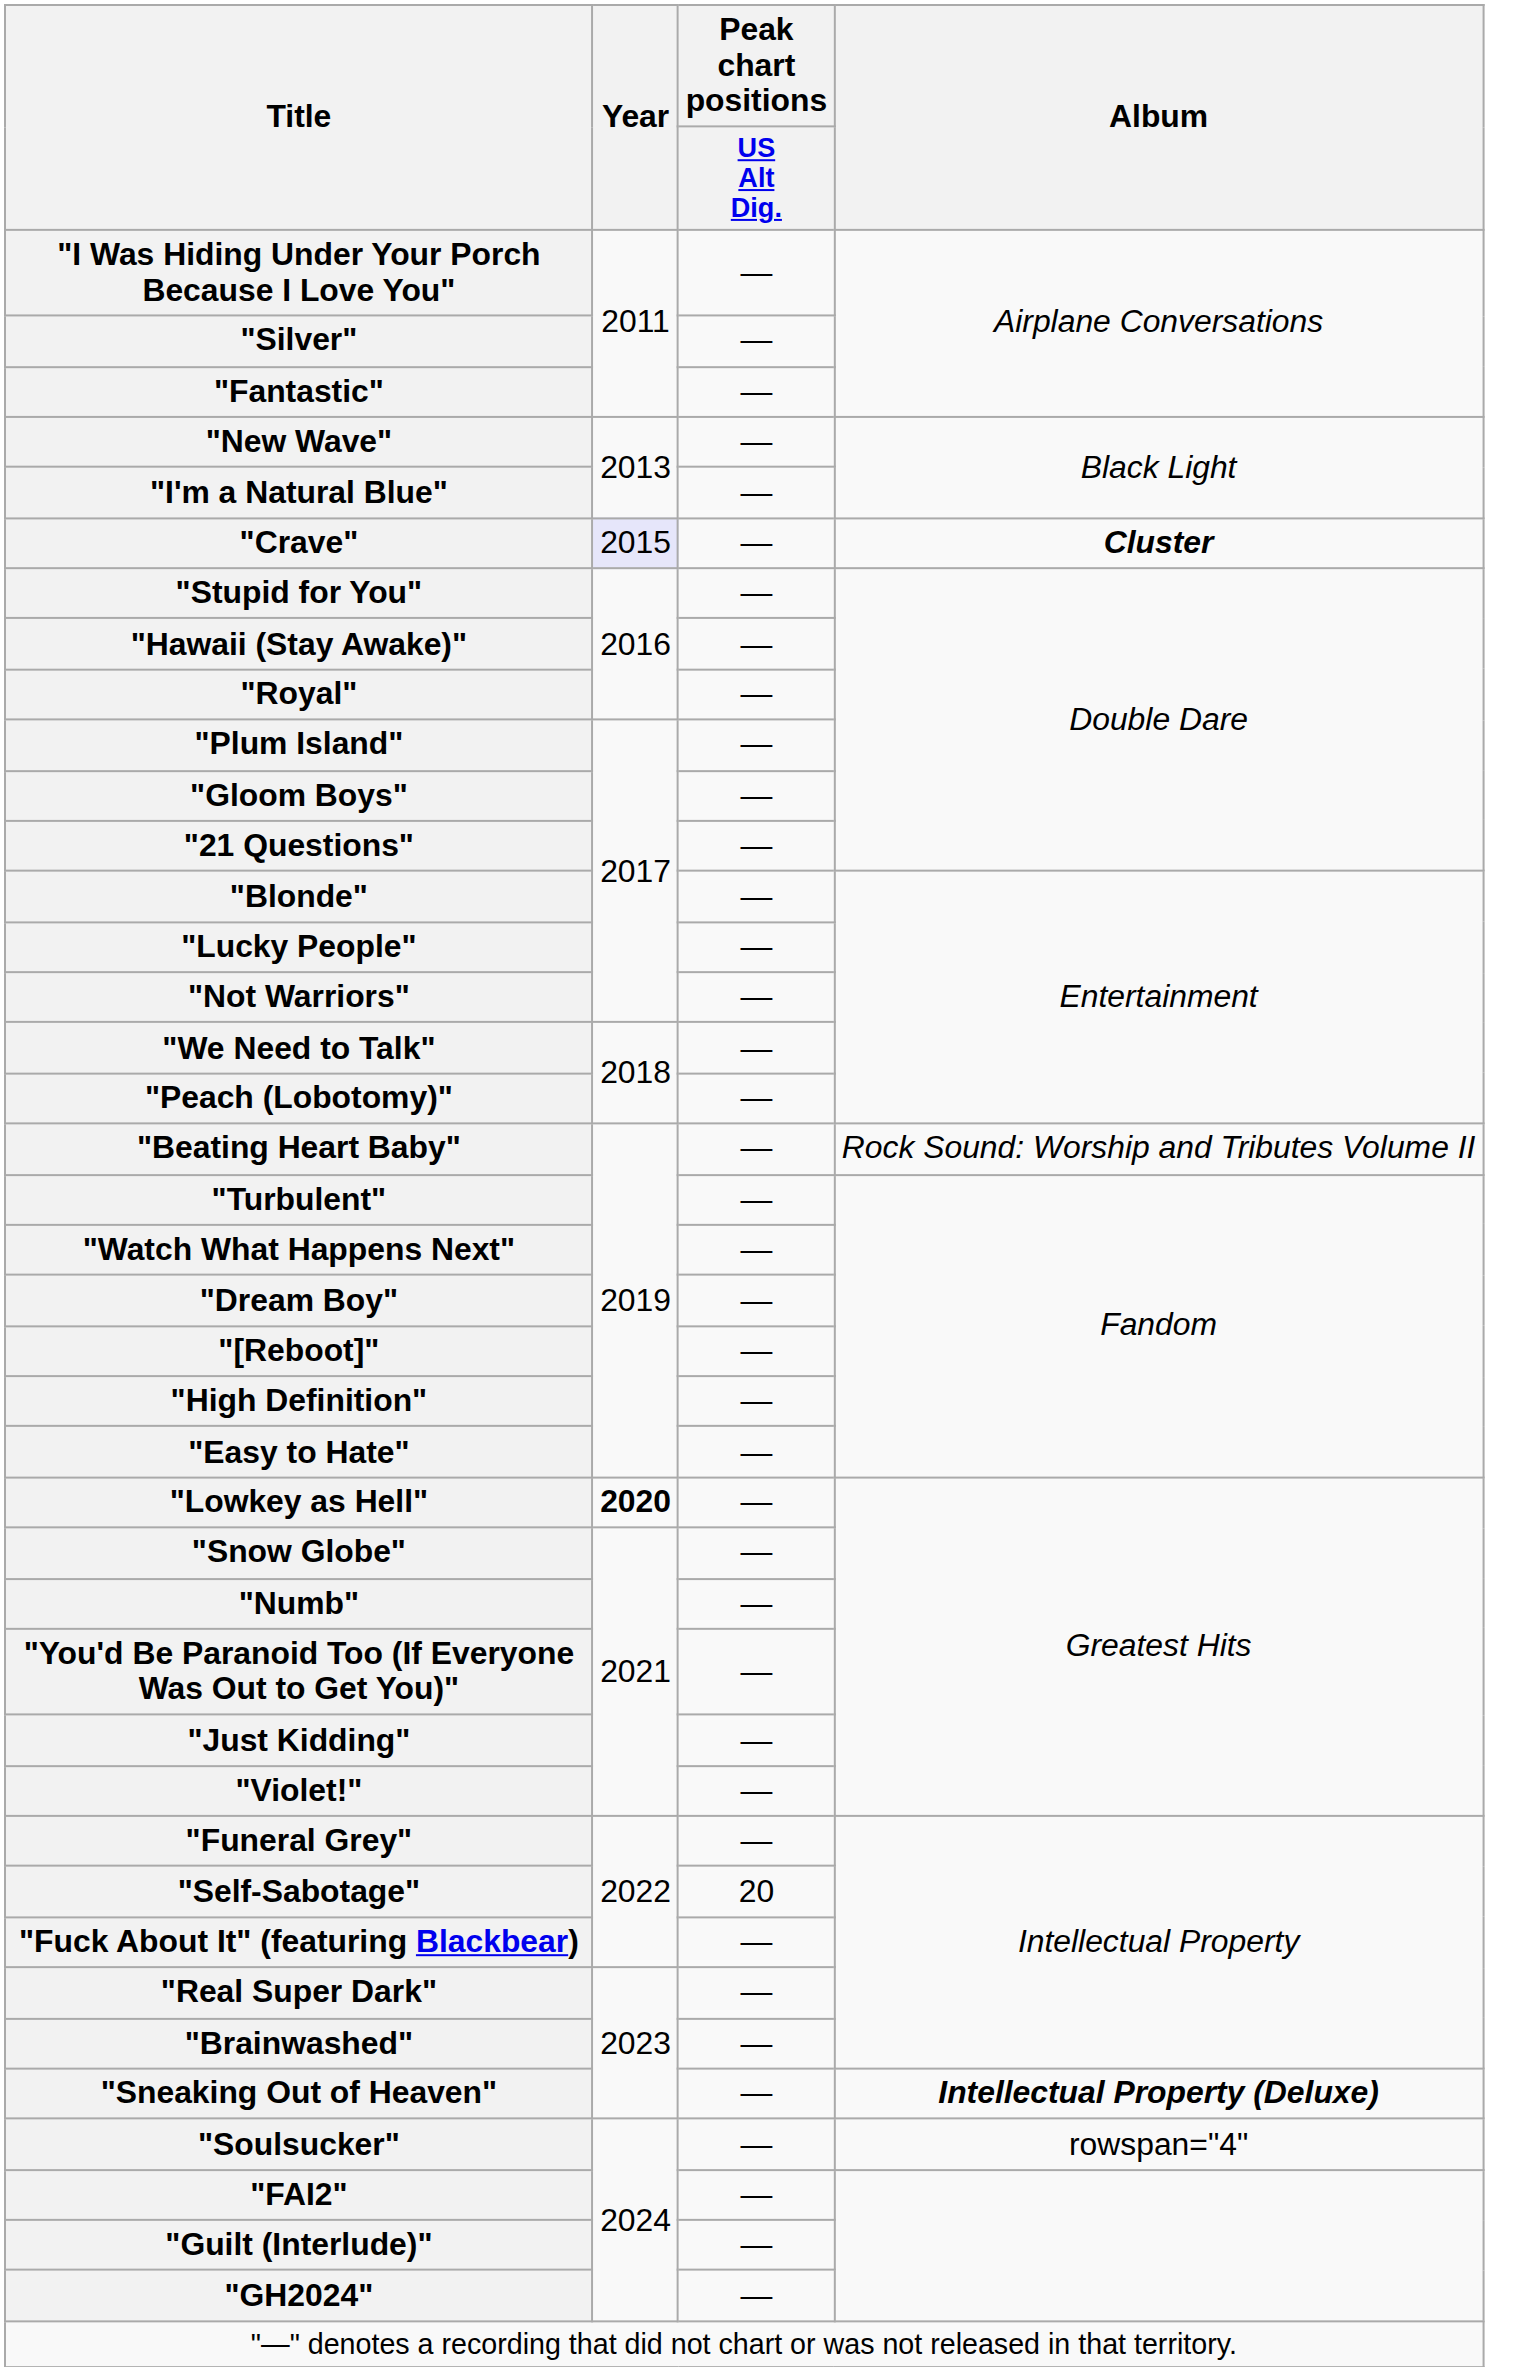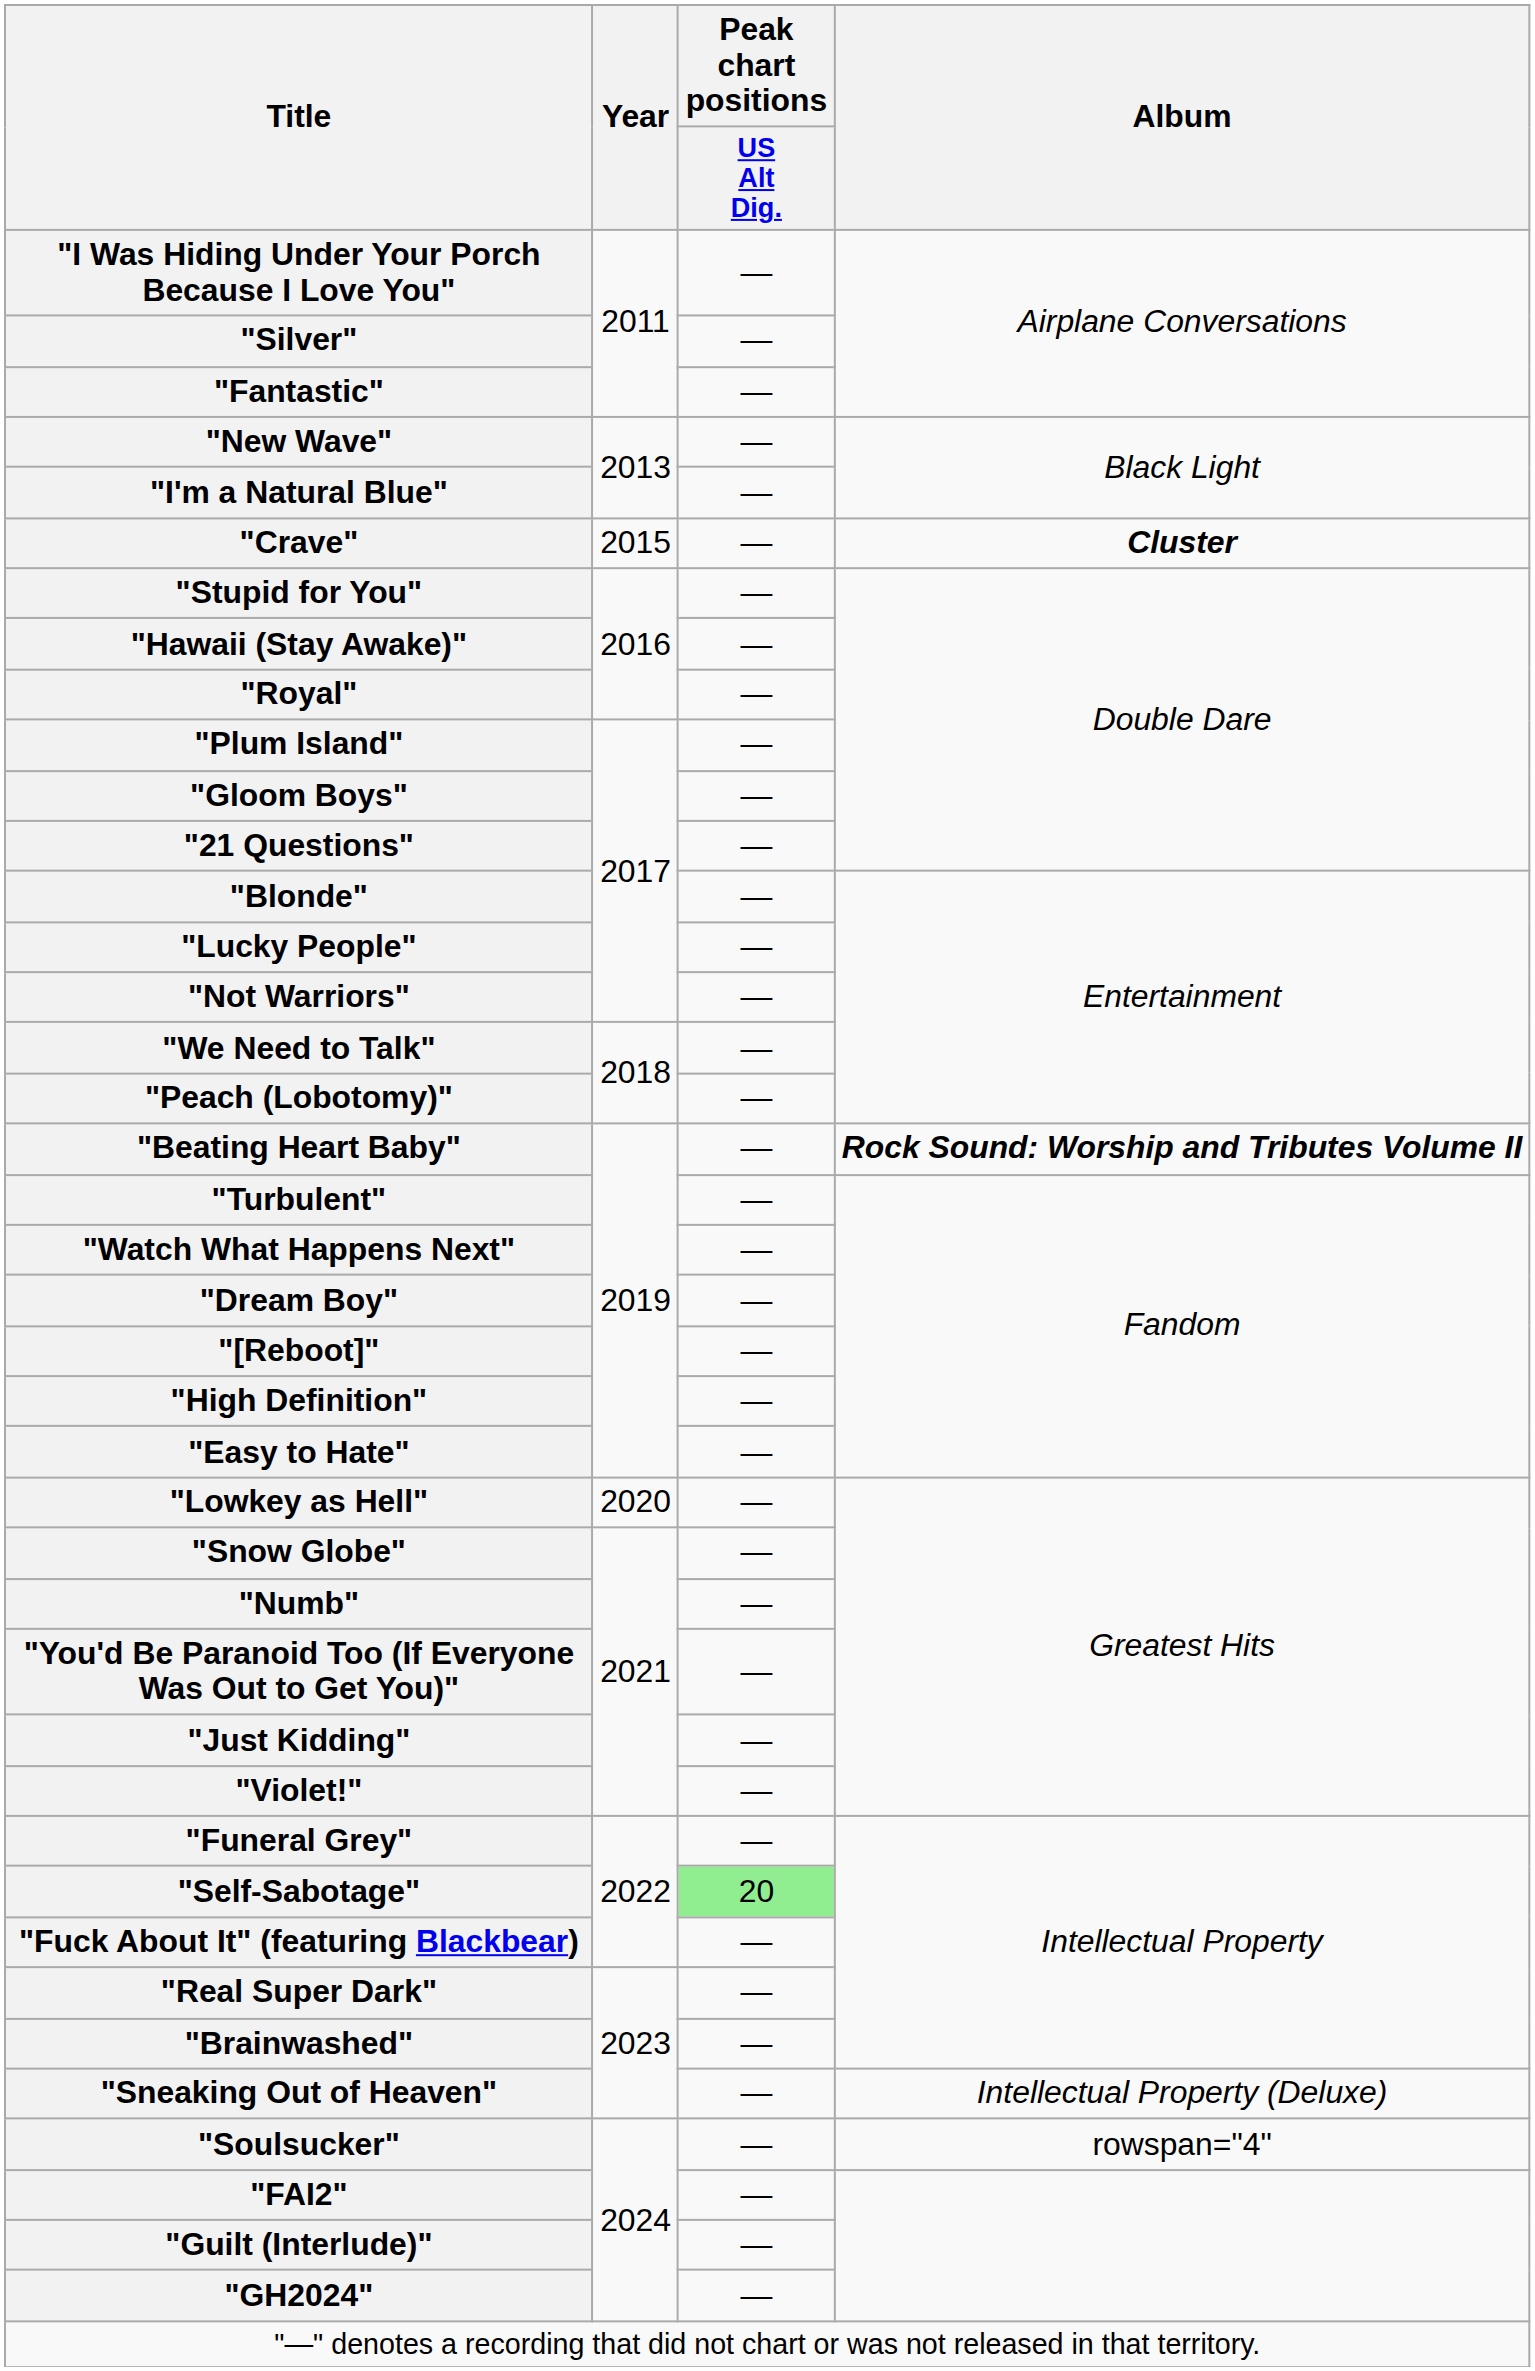(636, 542) lavender background -> (636, 542) no background
(1159, 1148) normal -> (1182, 1148) bold
(636, 1501) bold -> (636, 1501) normal
(756, 1891) no background -> (756, 1891) lightgreen background
(1159, 2093) bold -> (1182, 2093) normal
